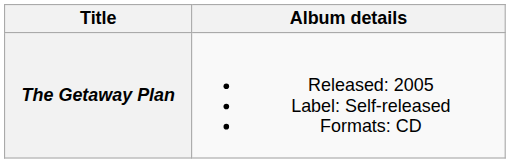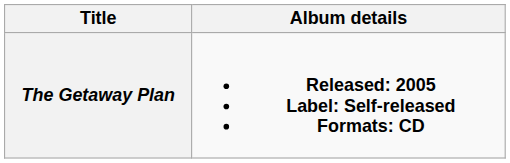(348, 105) normal -> (348, 105) bold
